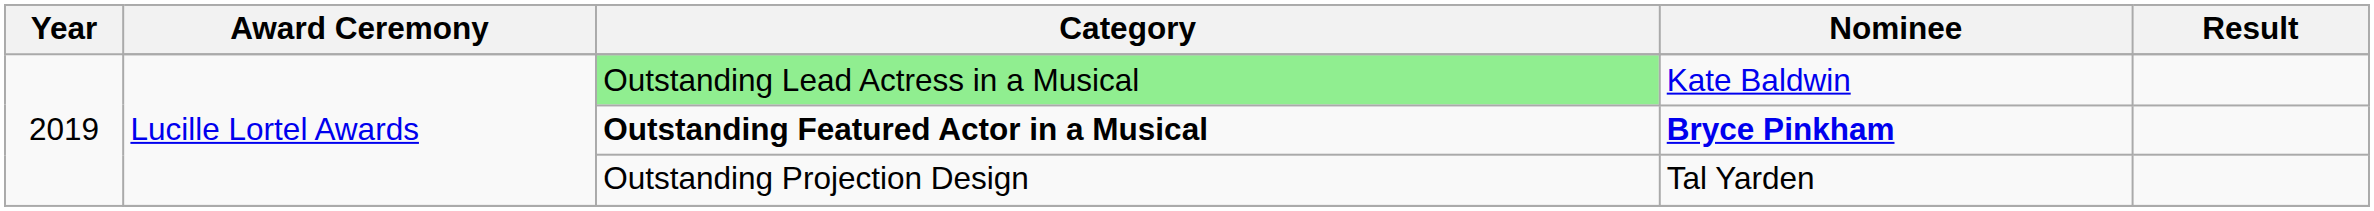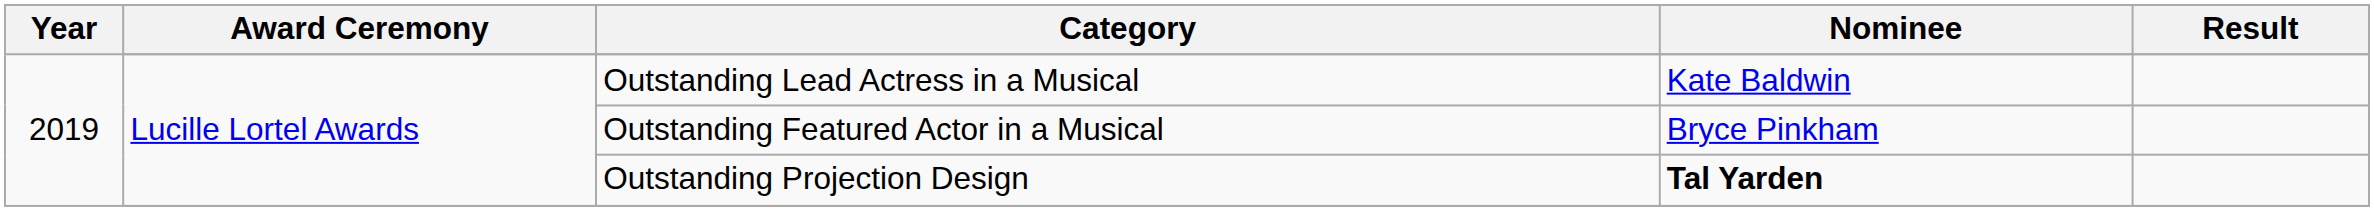(871, 79) lightgreen background -> (871, 79) no background
(906, 129) bold -> (883, 129) normal
(1781, 129) bold -> (1773, 129) normal
(1741, 179) normal -> (1745, 179) bold
